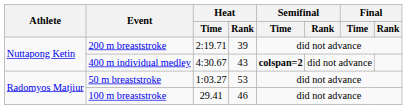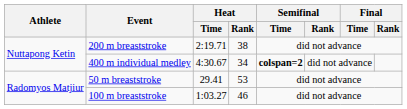(243, 46) 39 -> (243, 46) 38
(243, 62) 43 -> (243, 62) 34
(211, 79) 1:03.27 -> (211, 79) 29.41
(211, 96) 29.41 -> (211, 96) 1:03.27
